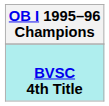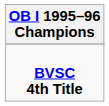(55, 80) paleturquoise background -> (55, 80) no background
